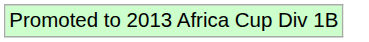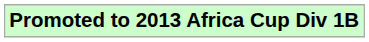(174, 20) normal -> (184, 20) bold
